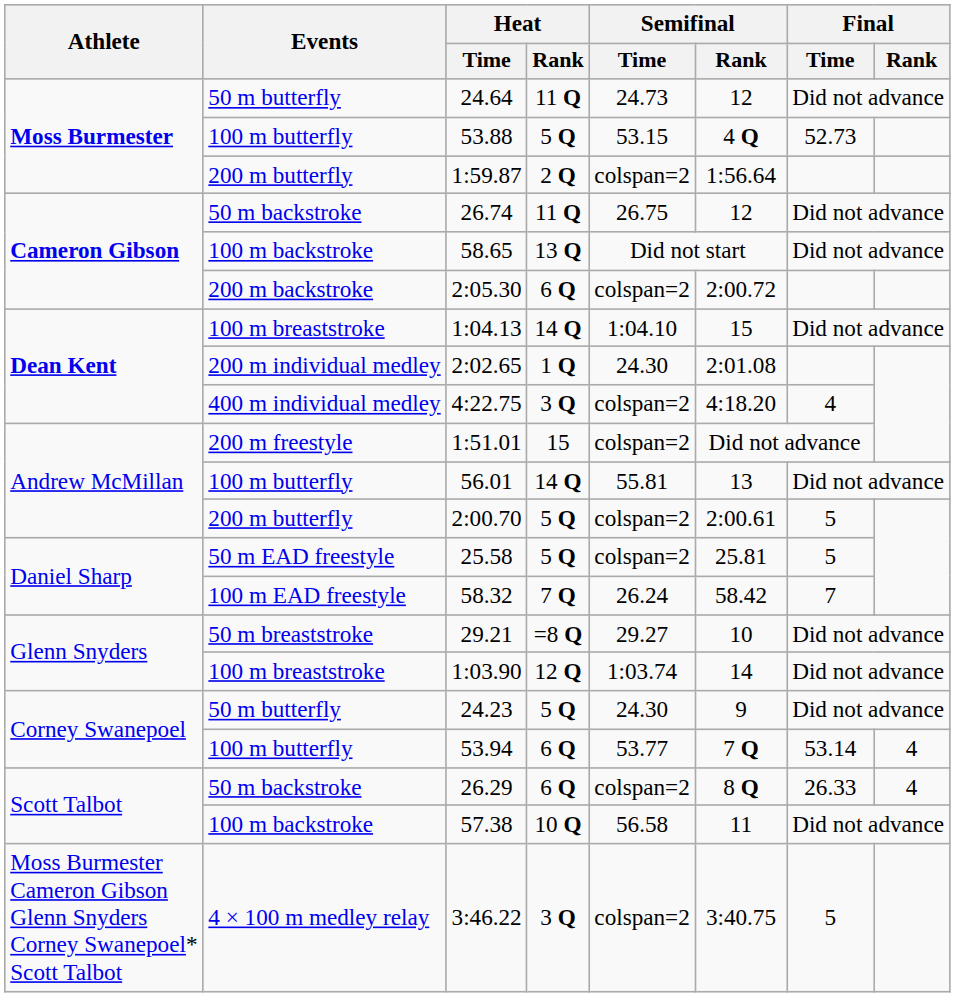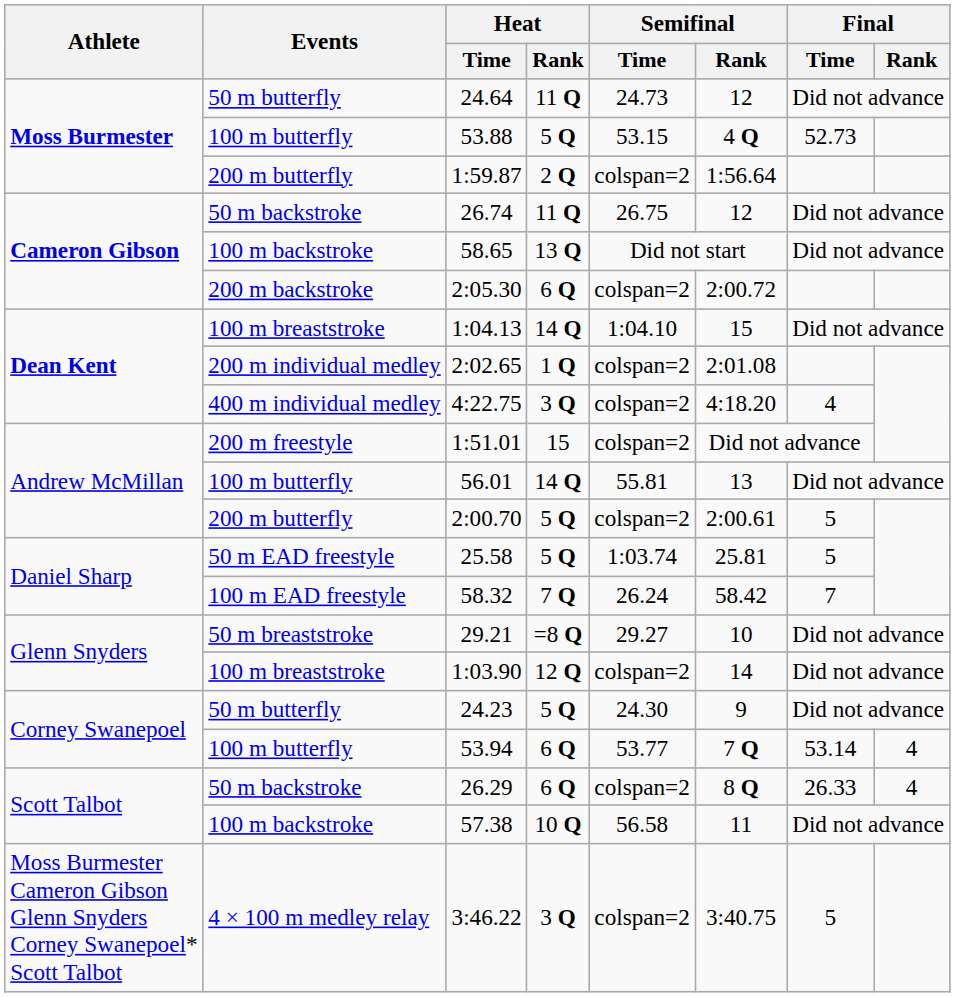(642, 366) 24.30 -> (642, 366) colspan=2
(642, 557) colspan=2 -> (642, 557) 1:03.74
(642, 671) 1:03.74 -> (642, 671) colspan=2
